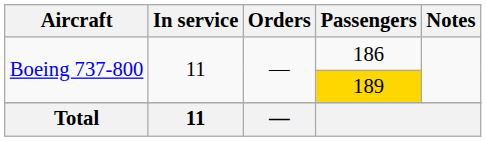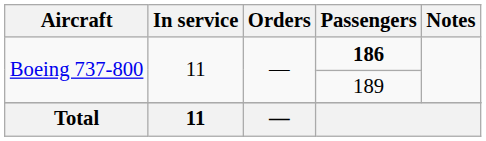(369, 53) normal -> (369, 53) bold
(369, 86) gold background -> (369, 86) no background
